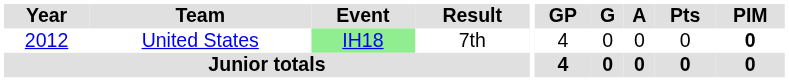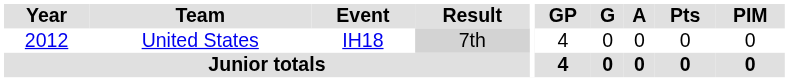(363, 40) lightgreen background -> (363, 40) no background
(472, 40) no background -> (472, 40) lightgrey background
(750, 40) bold -> (750, 40) normal
